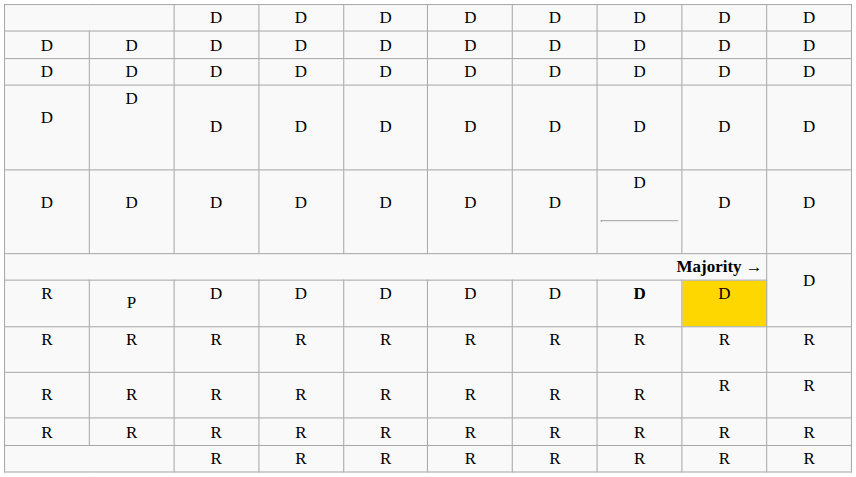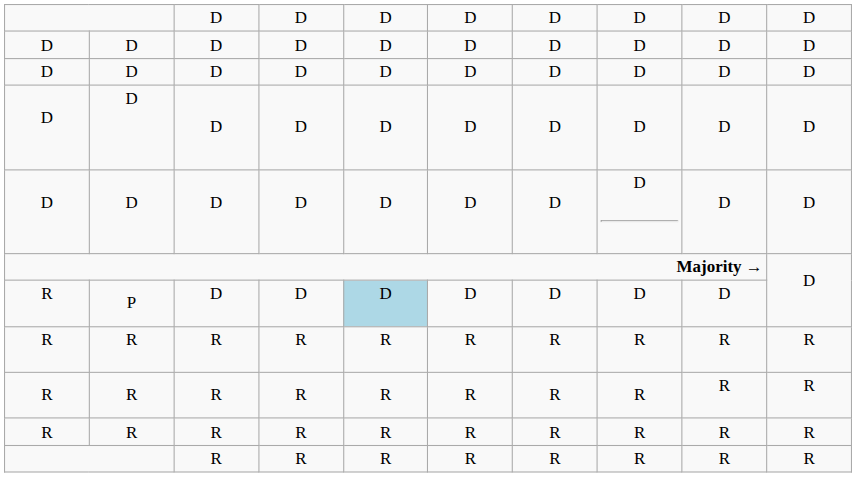(386, 293) no background -> (386, 293) lightblue background
(640, 293) bold -> (640, 293) normal
(724, 293) gold background -> (724, 293) no background
